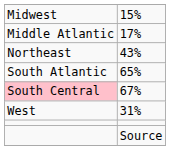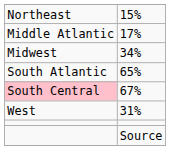(32, 14) Midwest -> (39, 14) Northeast
(39, 53) Northeast -> (32, 53) Midwest
(130, 53) 43% -> (130, 53) 34%
